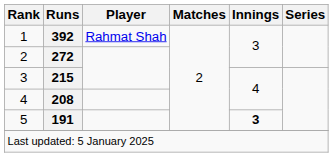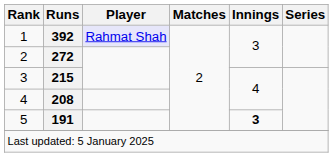(126, 36) no background -> (126, 36) lavender background
